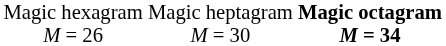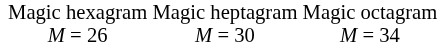(370, 23) bold -> (370, 23) normal
